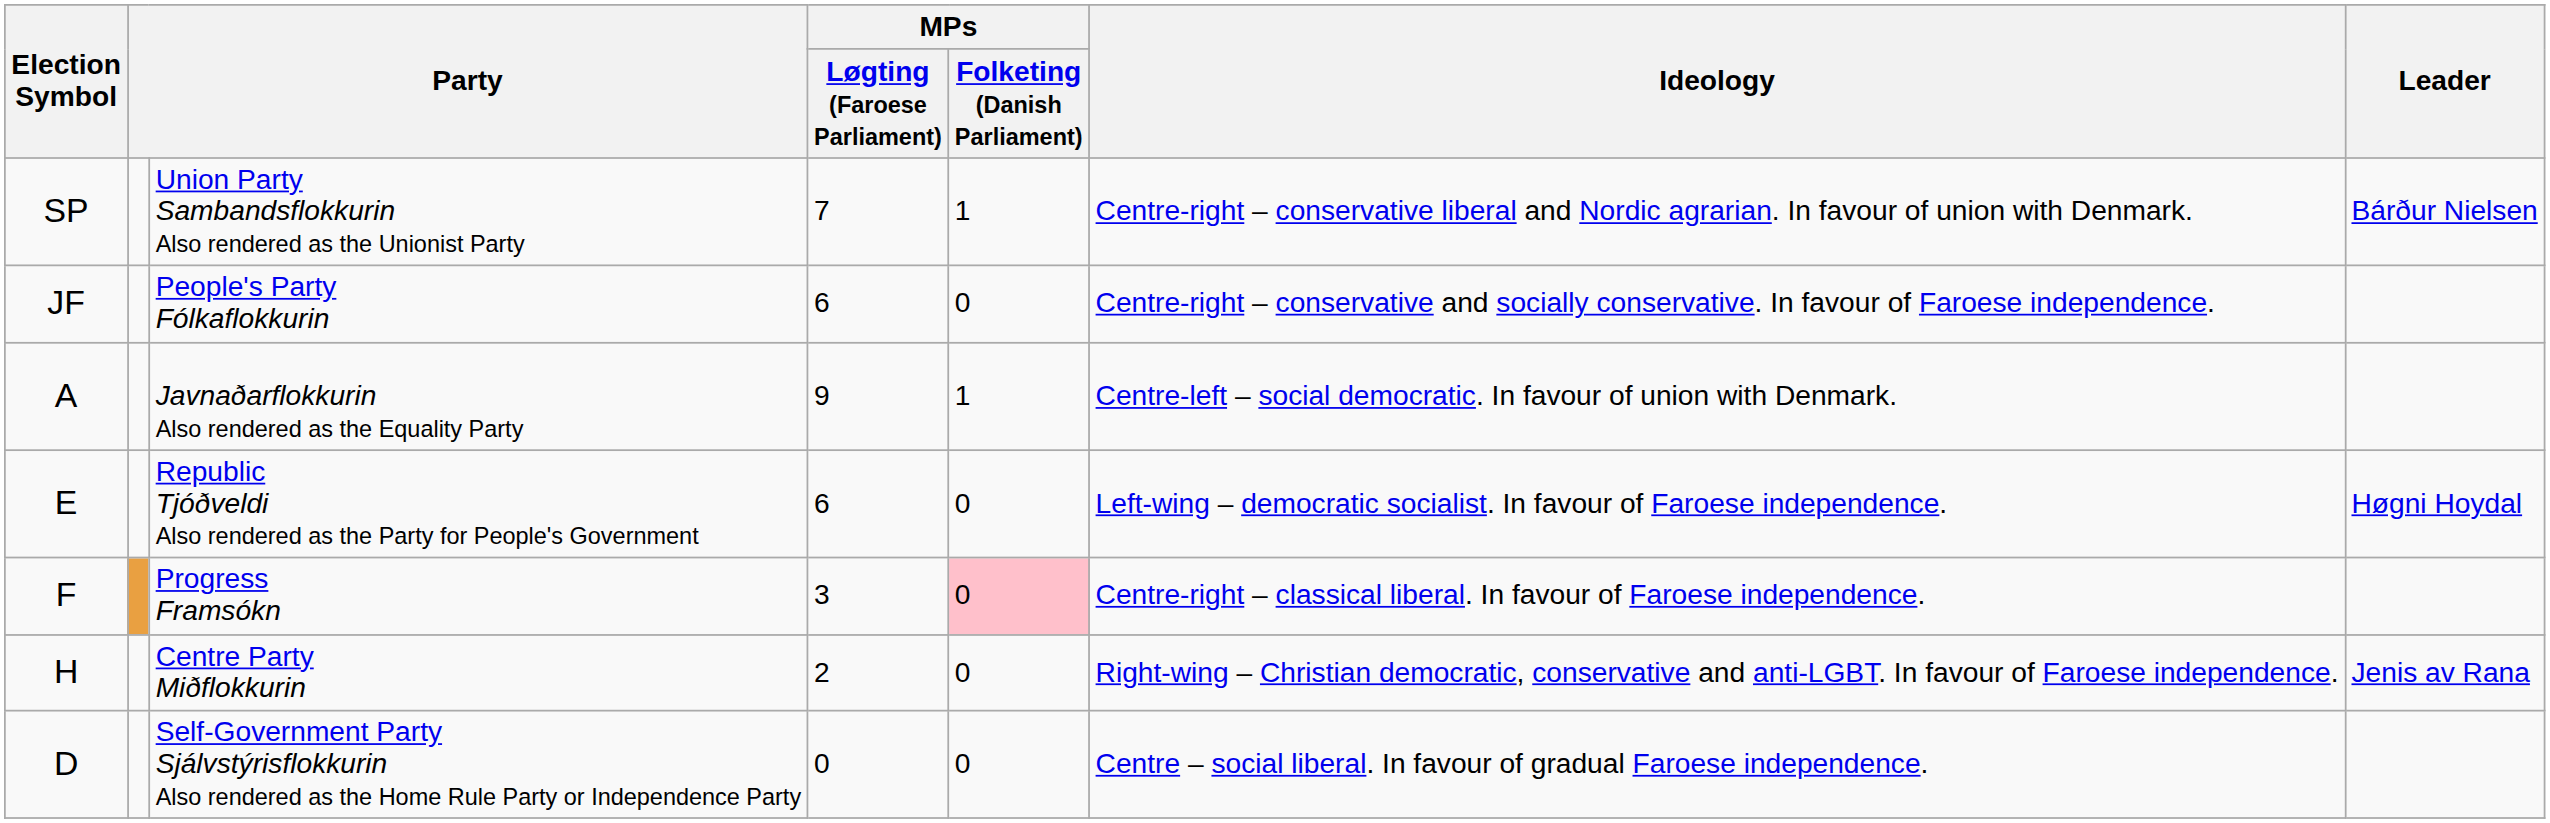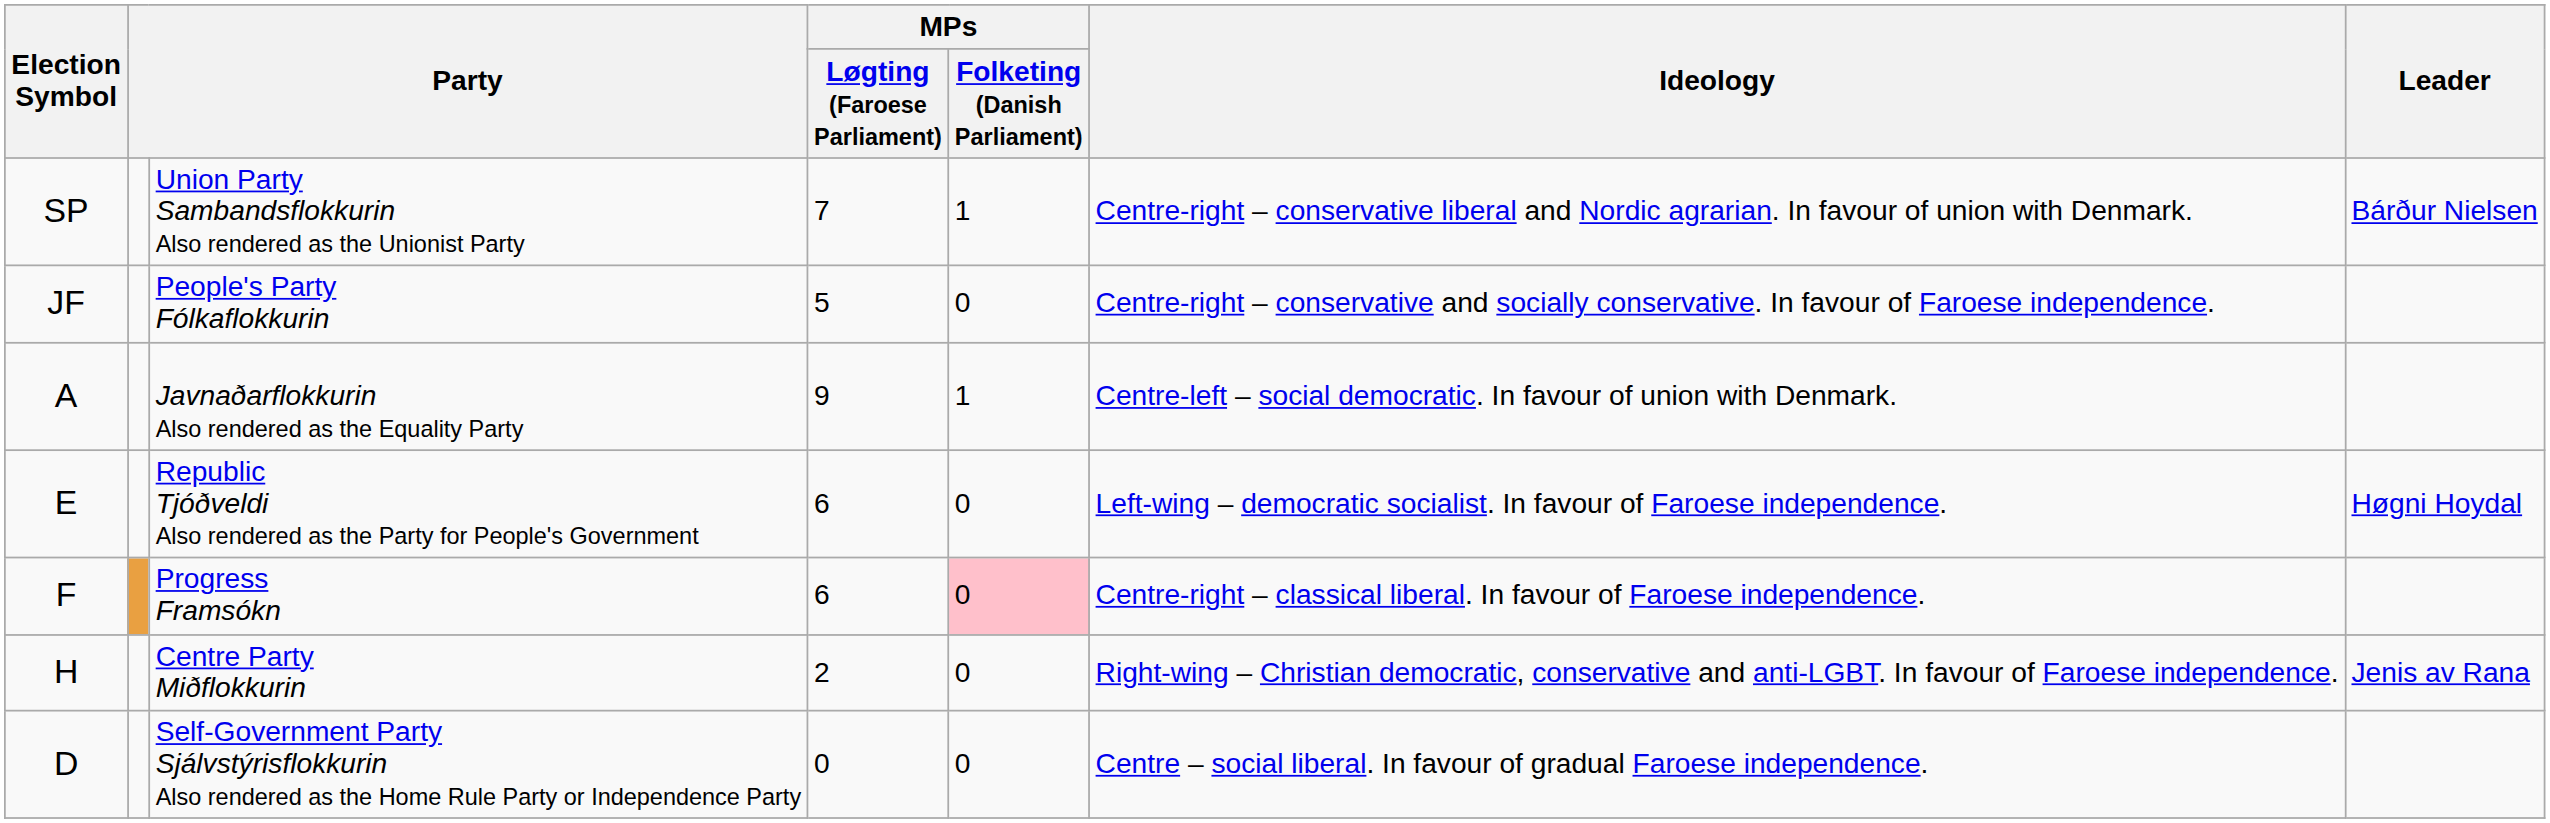(822, 303) 6 -> (822, 303) 5
(822, 595) 3 -> (822, 595) 6
